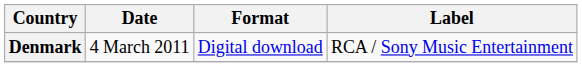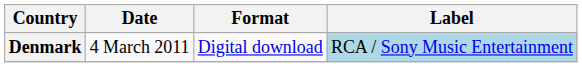(452, 47) no background -> (452, 47) lightblue background
